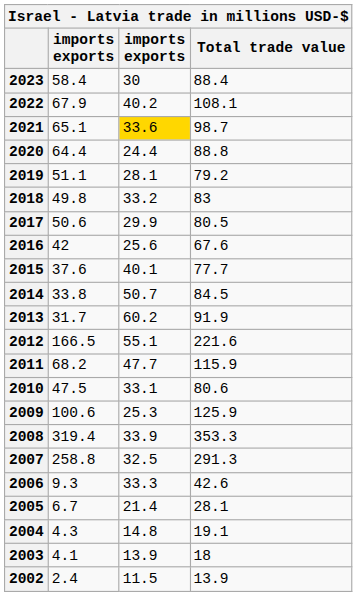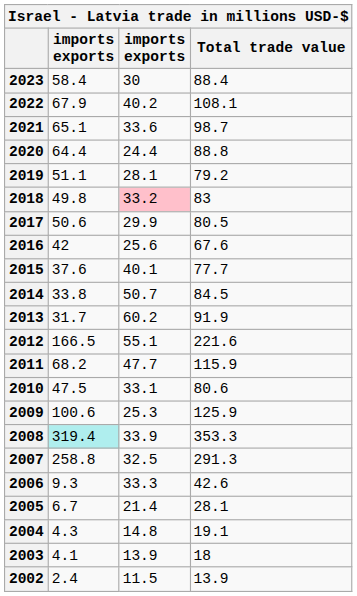(140, 128) gold background -> (140, 128) no background
(140, 199) no background -> (140, 199) pink background
(74, 437) no background -> (74, 437) paleturquoise background
